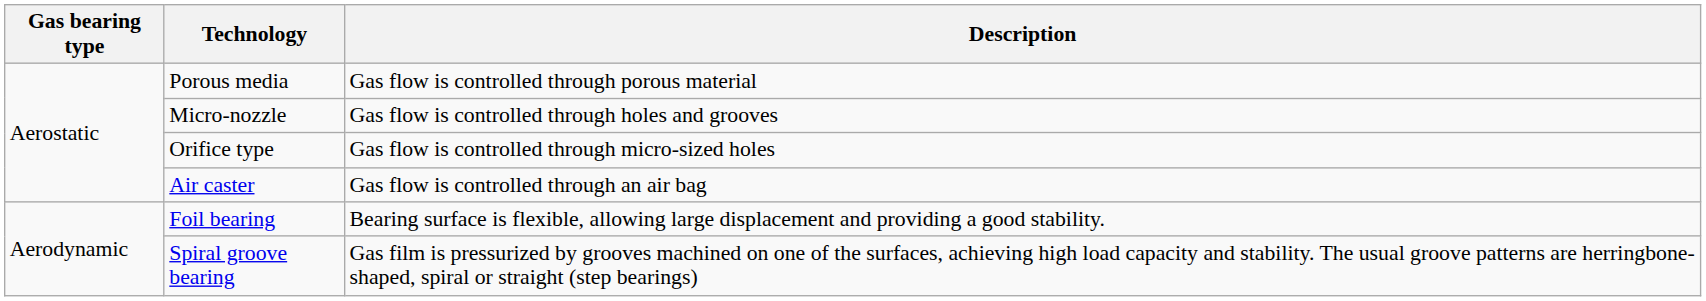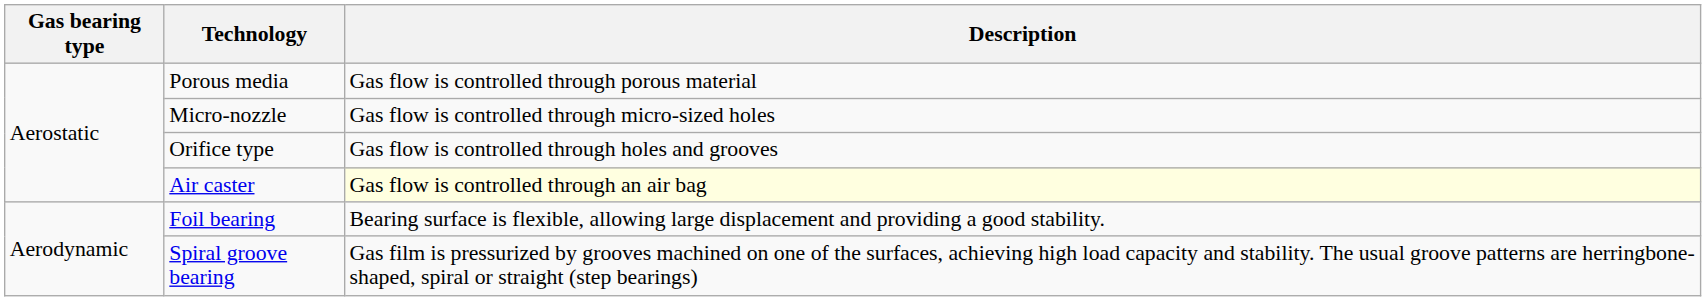(564, 115) Gas flow is controlled through holes and grooves -> (562, 115) Gas flow is controlled through micro-sized holes
(562, 149) Gas flow is controlled through micro-sized holes -> (564, 149) Gas flow is controlled through holes and grooves
(528, 184) no background -> (528, 184) lightyellow background
